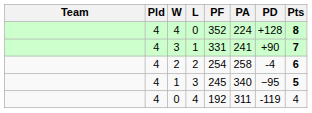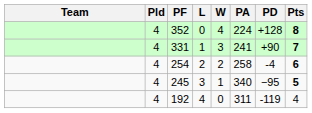columns swapped: (177, 13) <-> (217, 13)
